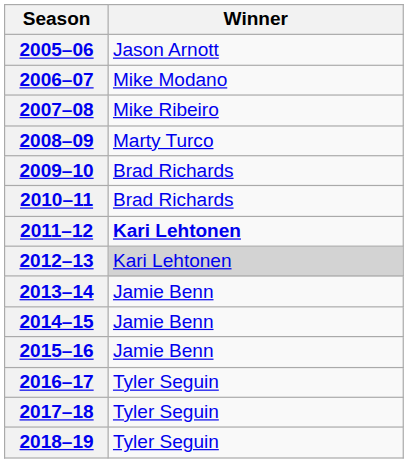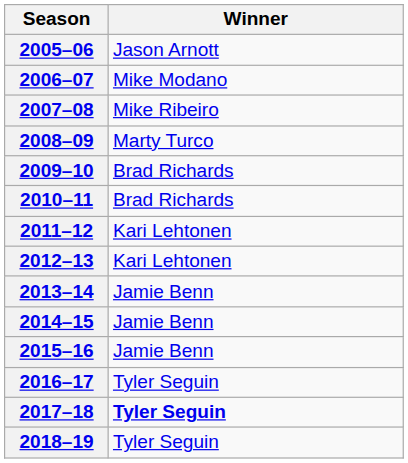(177, 230) bold -> (172, 230) normal
(172, 261) lightgrey background -> (172, 261) no background
(166, 412) normal -> (169, 412) bold
